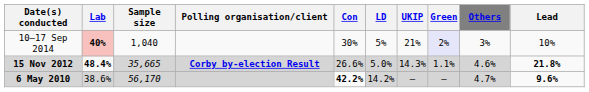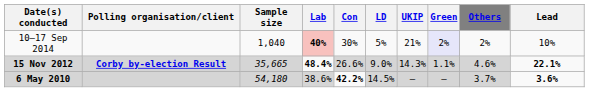columns swapped: (255, 17) <-> (98, 17)
(485, 43) 3% -> (485, 43) 2%
(381, 63) 5.0% -> (381, 63) 9.0%
(547, 63) 21.8% -> (547, 63) 22.1%
(144, 79) 56,170 -> (271, 79) 54,180
(381, 79) 14.2% -> (381, 79) 14.5%
(485, 79) 4.7% -> (485, 79) 3.7%
(547, 79) 9.6% -> (547, 79) 3.6%
